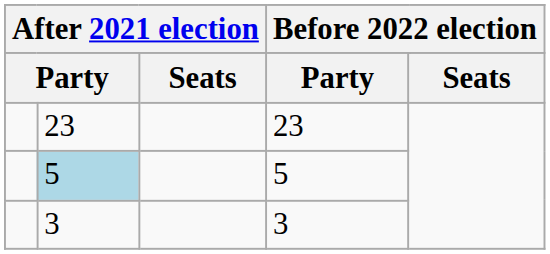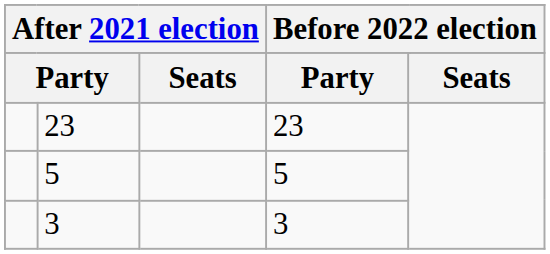(52, 175) lightblue background -> (52, 175) no background
